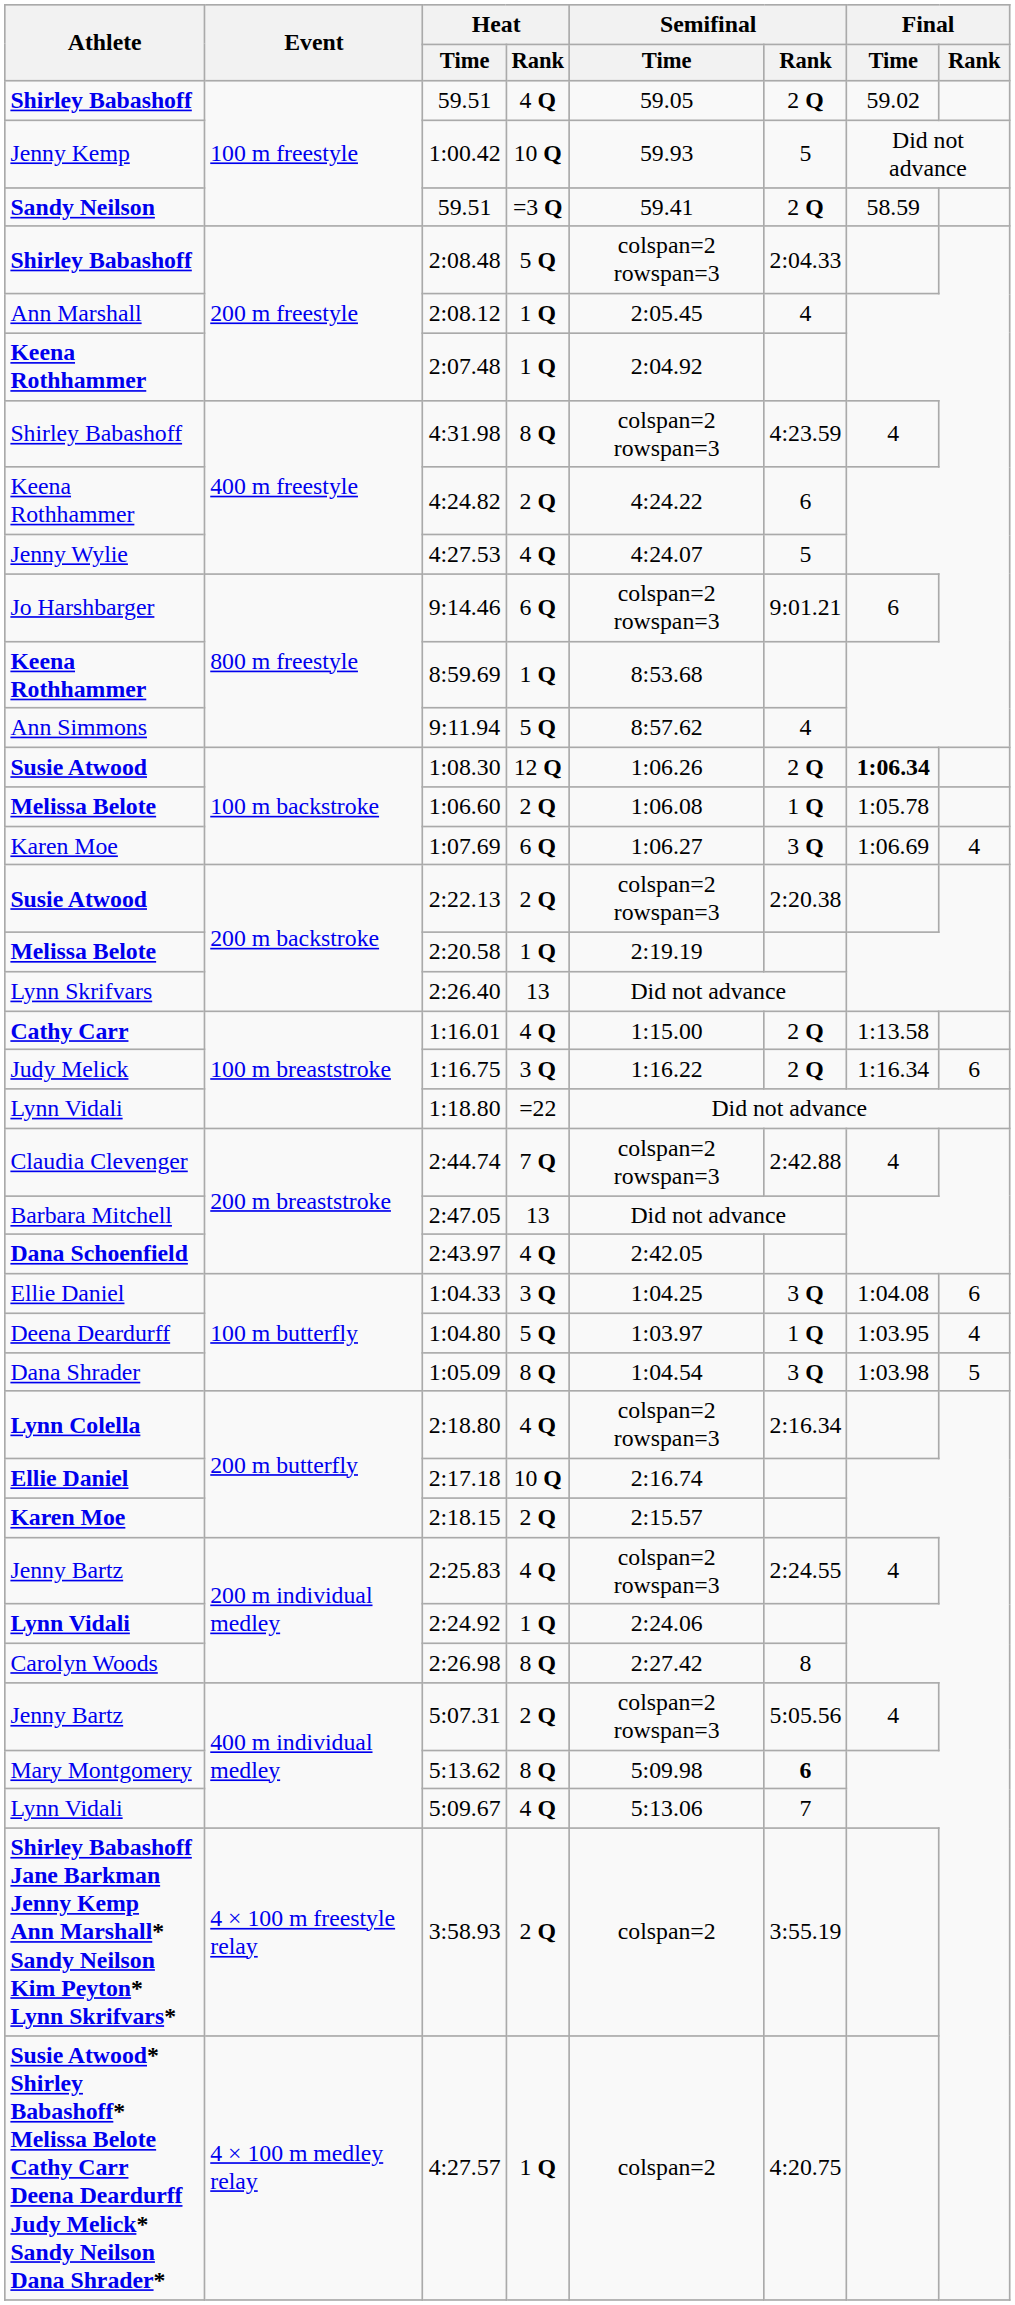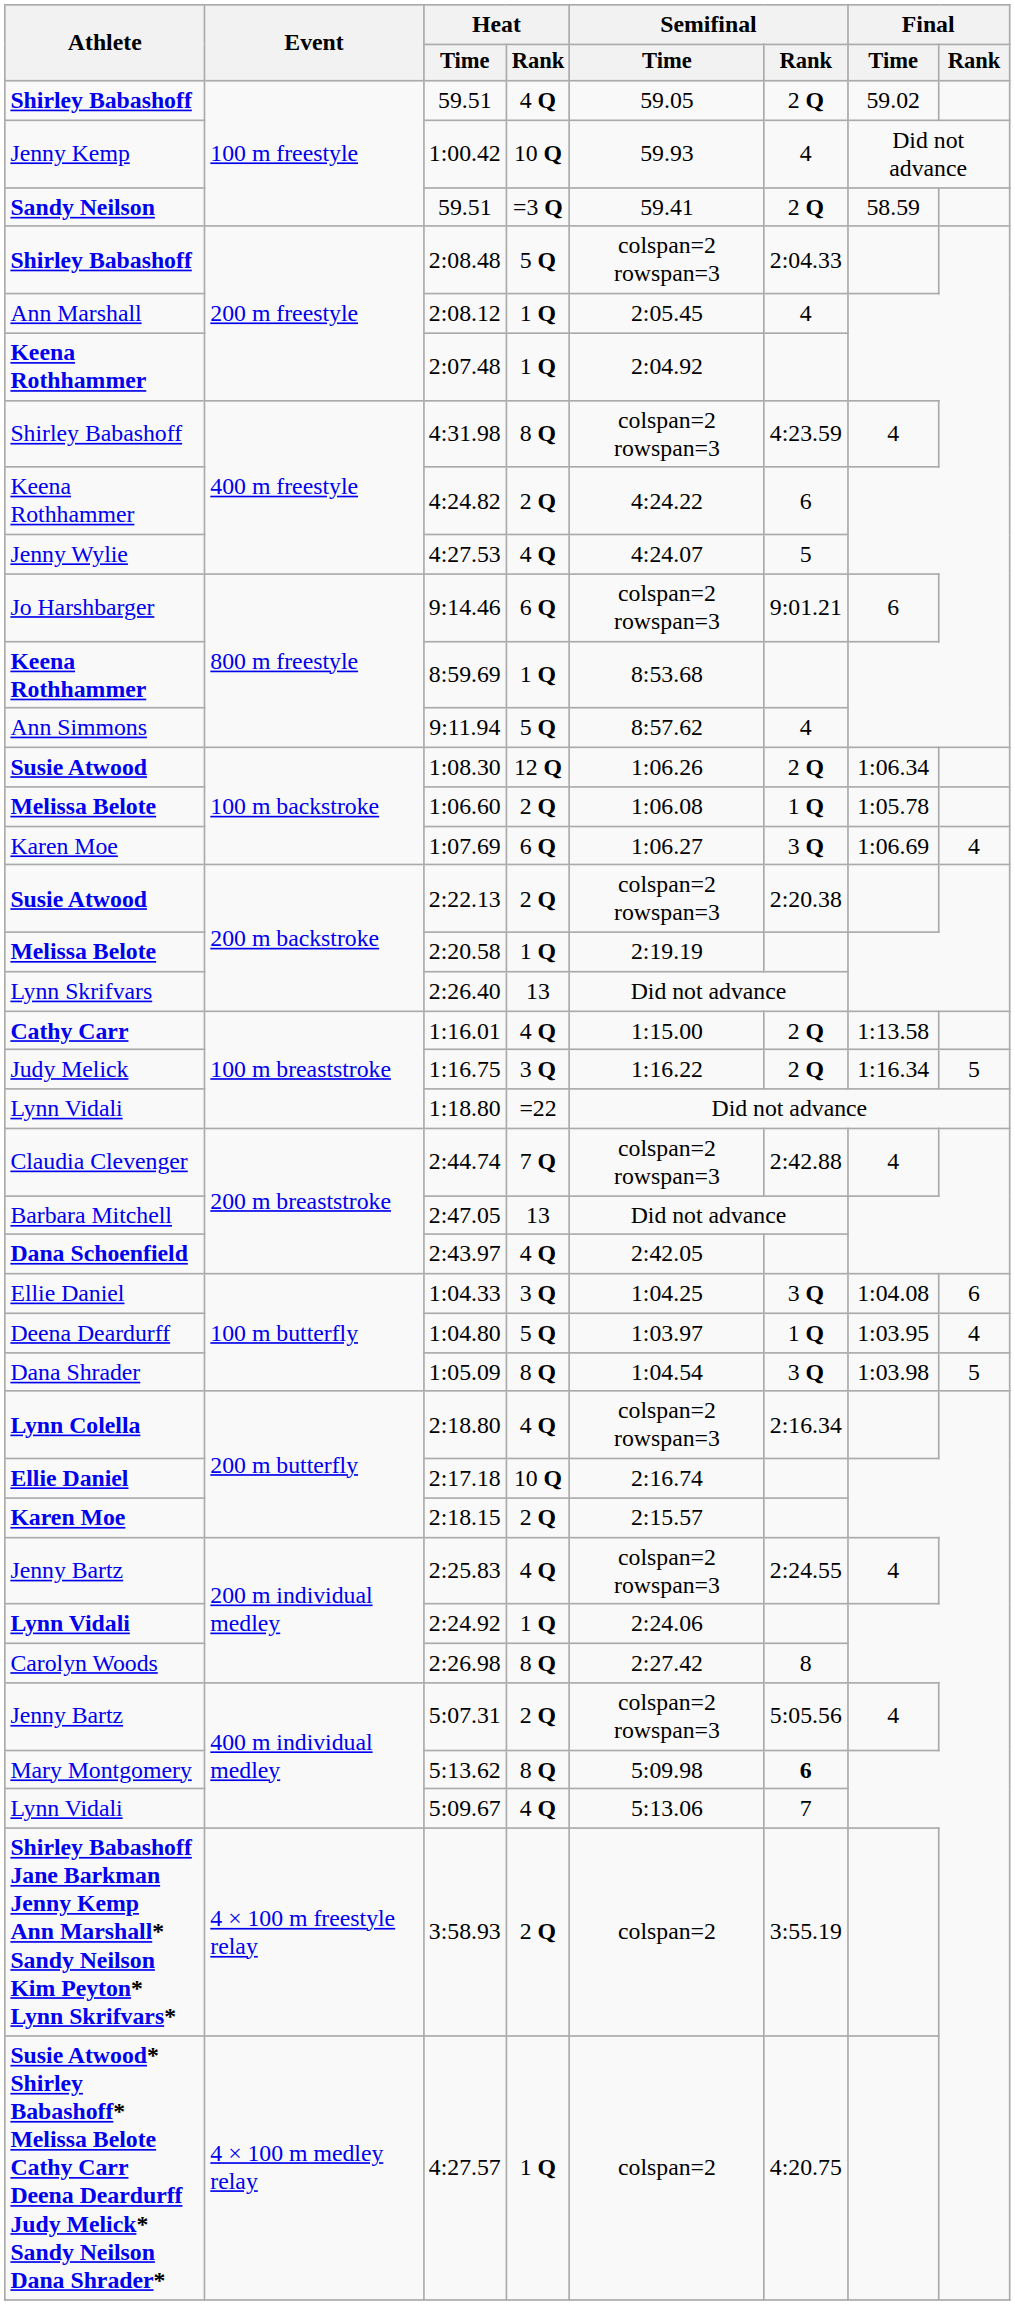(806, 153) 5 -> (806, 153) 4
(893, 767) bold -> (893, 767) normal
(974, 1069) 6 -> (974, 1069) 5
